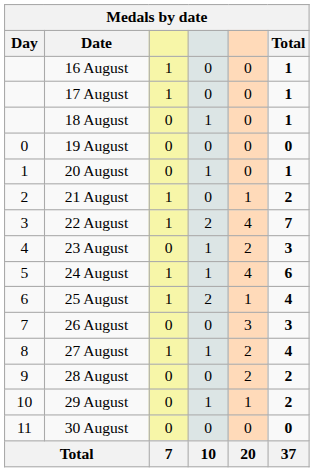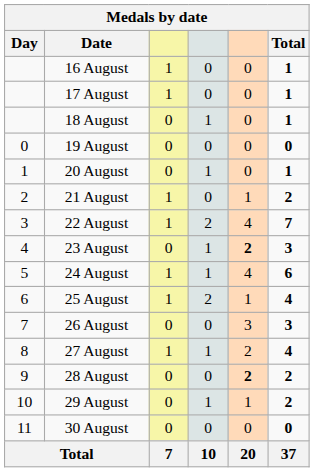(248, 248) normal -> (248, 248) bold
(248, 376) normal -> (248, 376) bold
